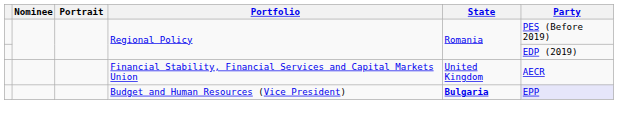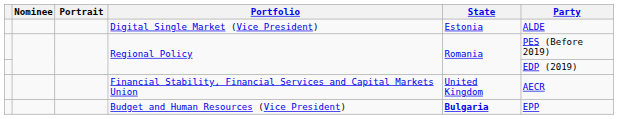+ row: (8, 27)
(531, 92) lavender background -> (531, 107) no background
